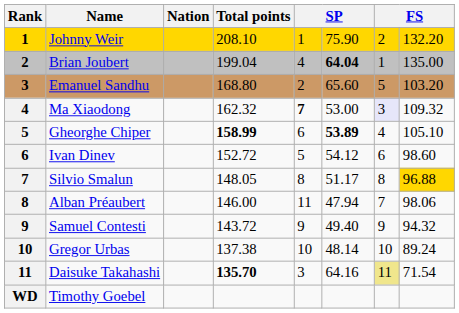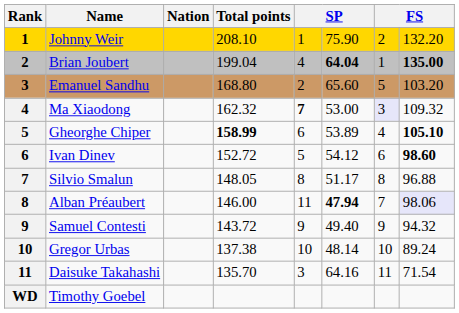(423, 62) normal -> (423, 62) bold
(342, 132) bold -> (342, 132) normal
(423, 132) normal -> (423, 132) bold
(419, 156) normal -> (419, 156) bold
(419, 179) gold background -> (419, 179) no background
(342, 202) normal -> (342, 202) bold
(419, 202) no background -> (419, 202) lavender background
(236, 272) bold -> (236, 272) normal
(385, 272) khaki background -> (385, 272) no background
